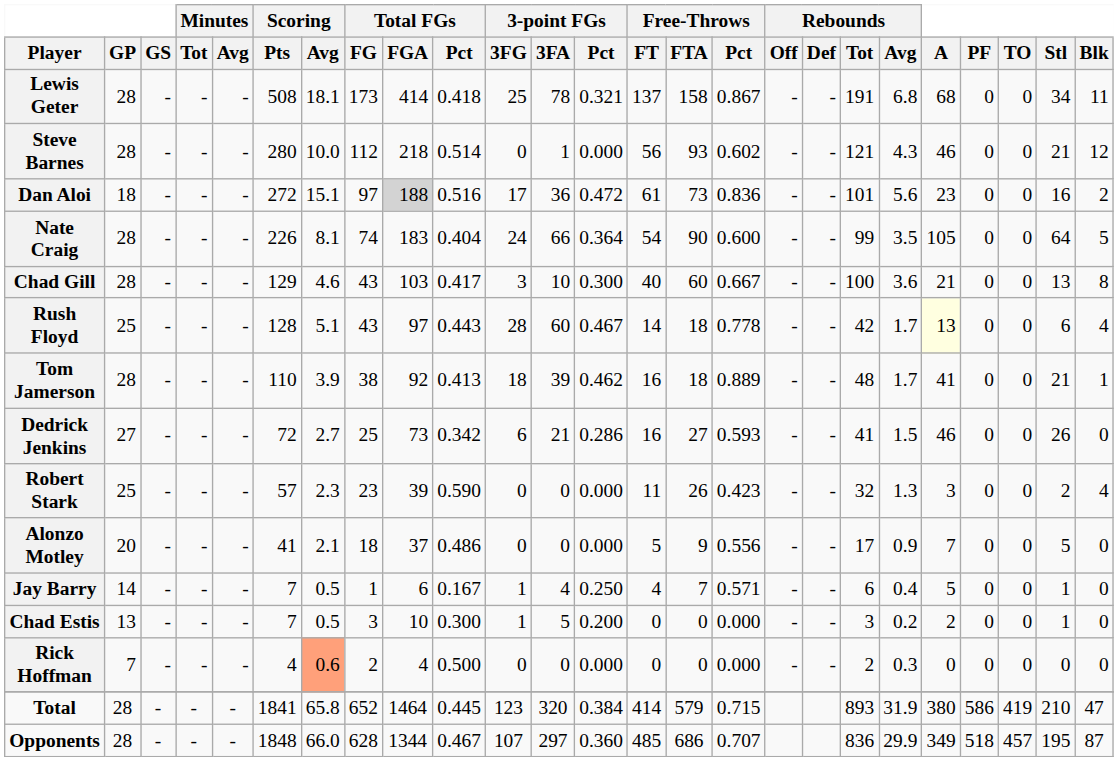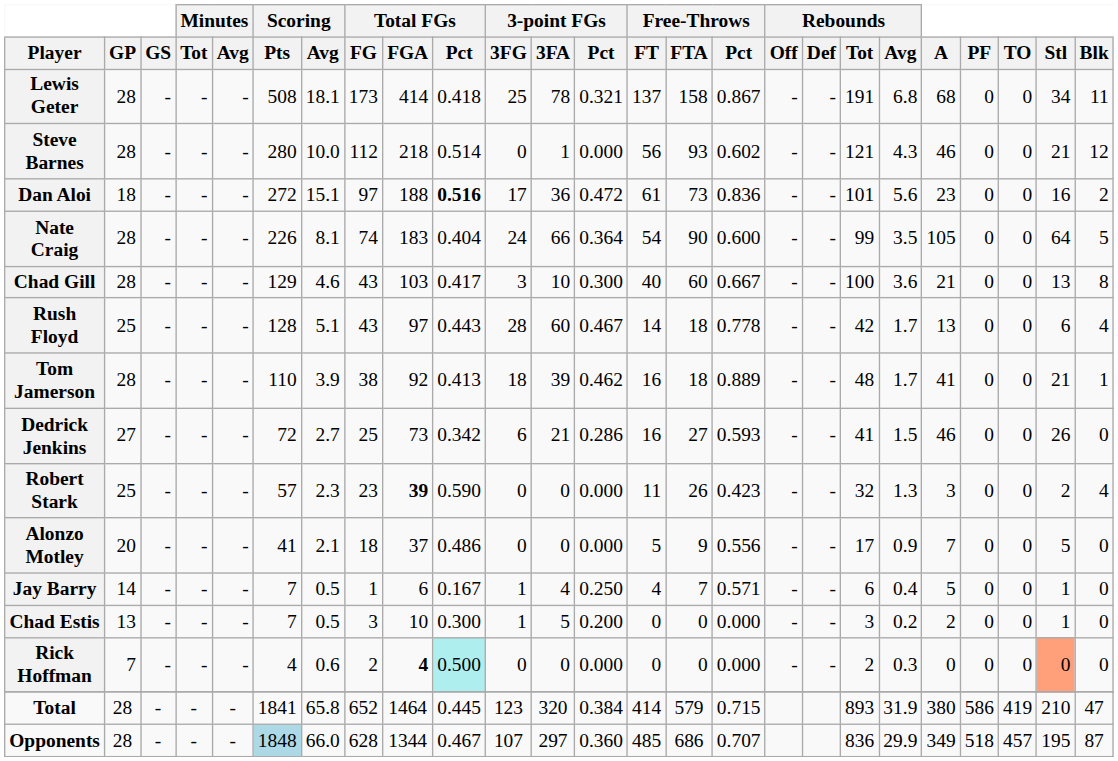(414, 195) lightgrey background -> (414, 195) no background
(459, 195) normal -> (459, 195) bold
(946, 325) lightyellow background -> (946, 325) no background
(418, 490) normal -> (418, 490) bold
(328, 664) lightsalmon background -> (328, 664) no background
(423, 664) normal -> (423, 664) bold
(459, 664) no background -> (459, 664) paleturquoise background
(1066, 664) no background -> (1066, 664) lightsalmon background
(277, 740) no background -> (277, 740) lightblue background
